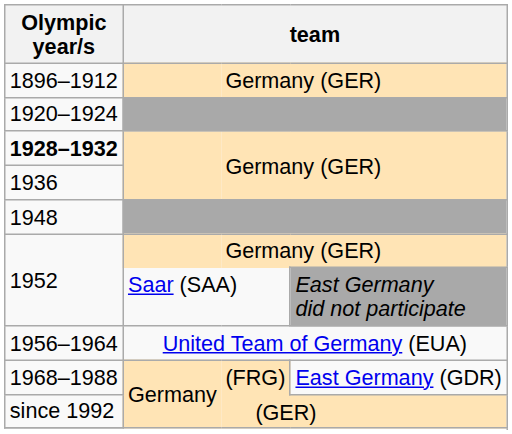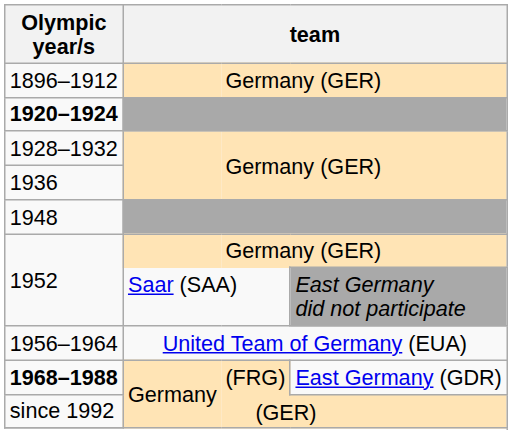(64, 114) normal -> (64, 114) bold
(64, 149) bold -> (64, 149) normal
(64, 377) normal -> (64, 377) bold
